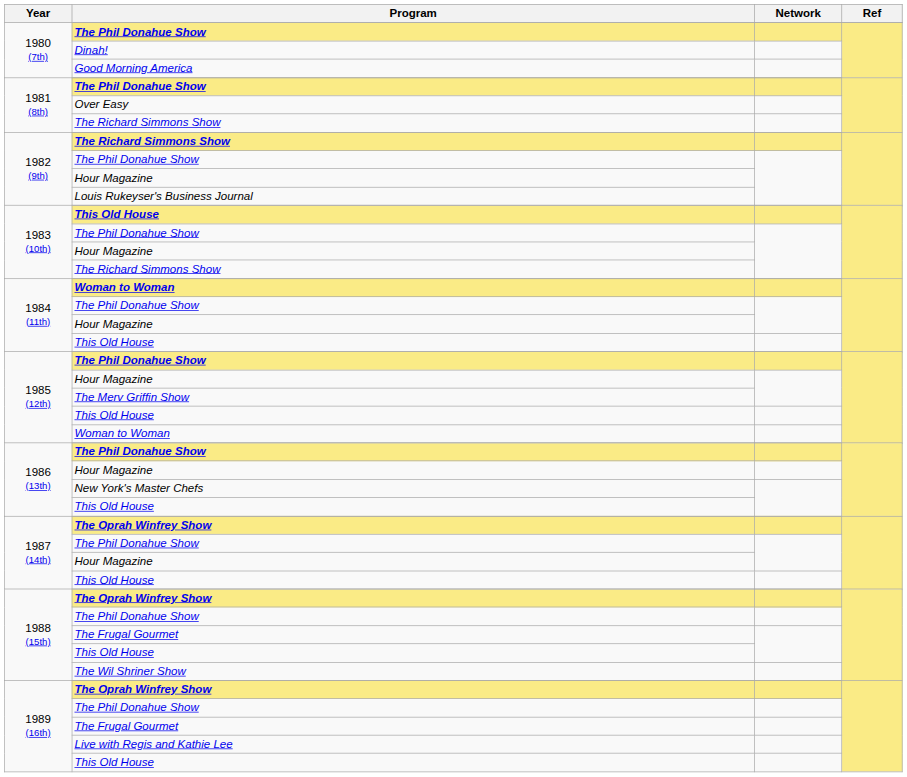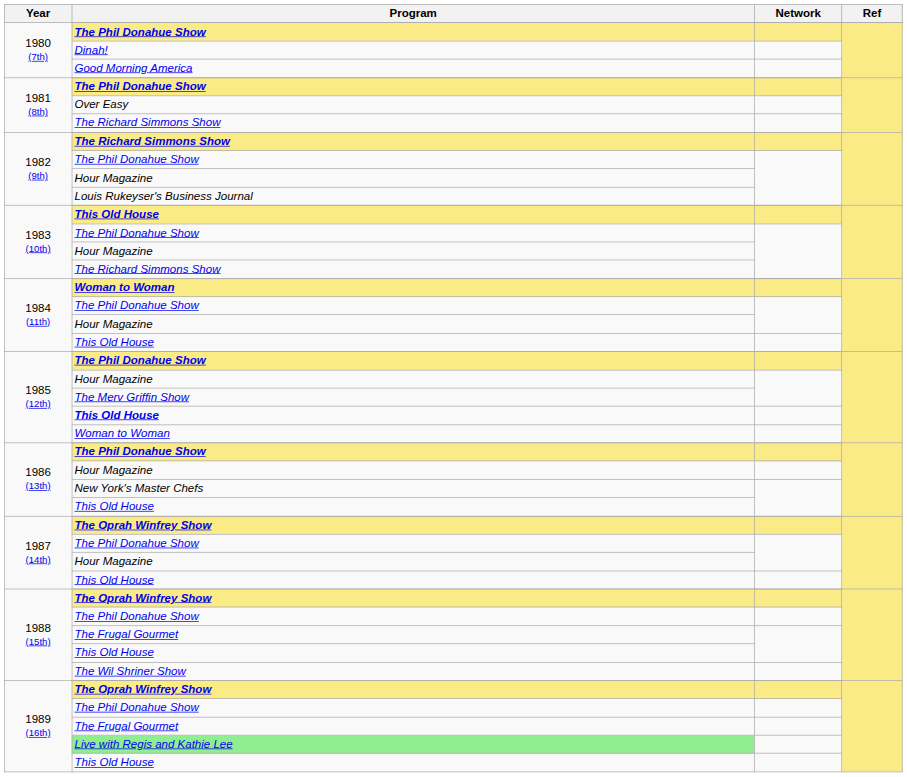(114, 415) normal -> (117, 415) bold
(154, 744) no background -> (154, 744) lightgreen background
